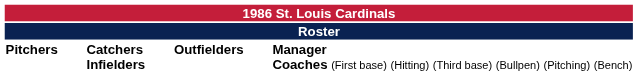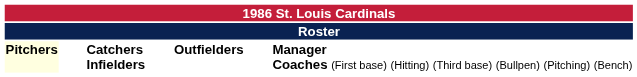(32, 50) no background -> (32, 50) lightyellow background
